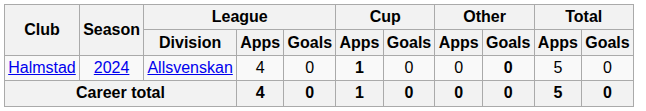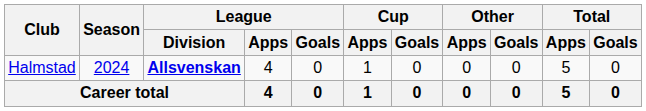(190, 67) normal -> (194, 67) bold
(359, 67) bold -> (367, 67) normal
(508, 67) bold -> (516, 67) normal
